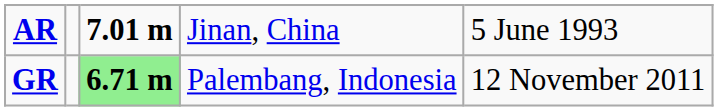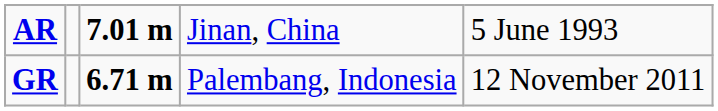(130, 80) lightgreen background -> (130, 80) no background
